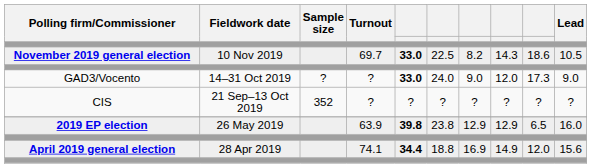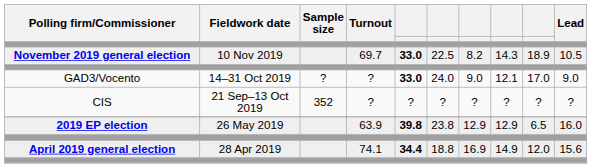(539, 56) 18.6 -> (539, 56) 18.9
(507, 79) 12.0 -> (507, 79) 12.1
(539, 79) 17.3 -> (539, 79) 17.0
